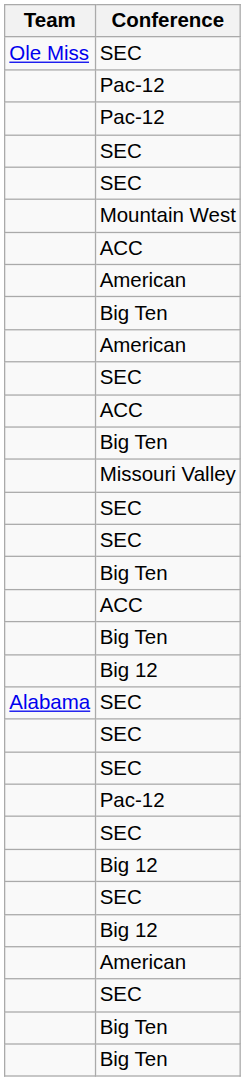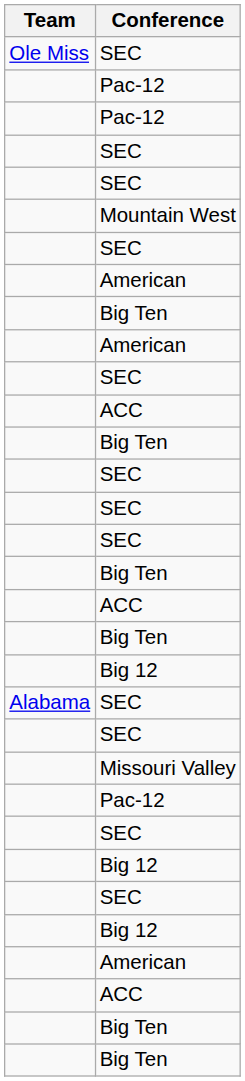(121, 248) ACC -> (121, 248) SEC
(168, 475) Missouri Valley -> (121, 475) SEC
(121, 767) SEC -> (168, 767) Missouri Valley
(121, 995) SEC -> (121, 995) ACC
